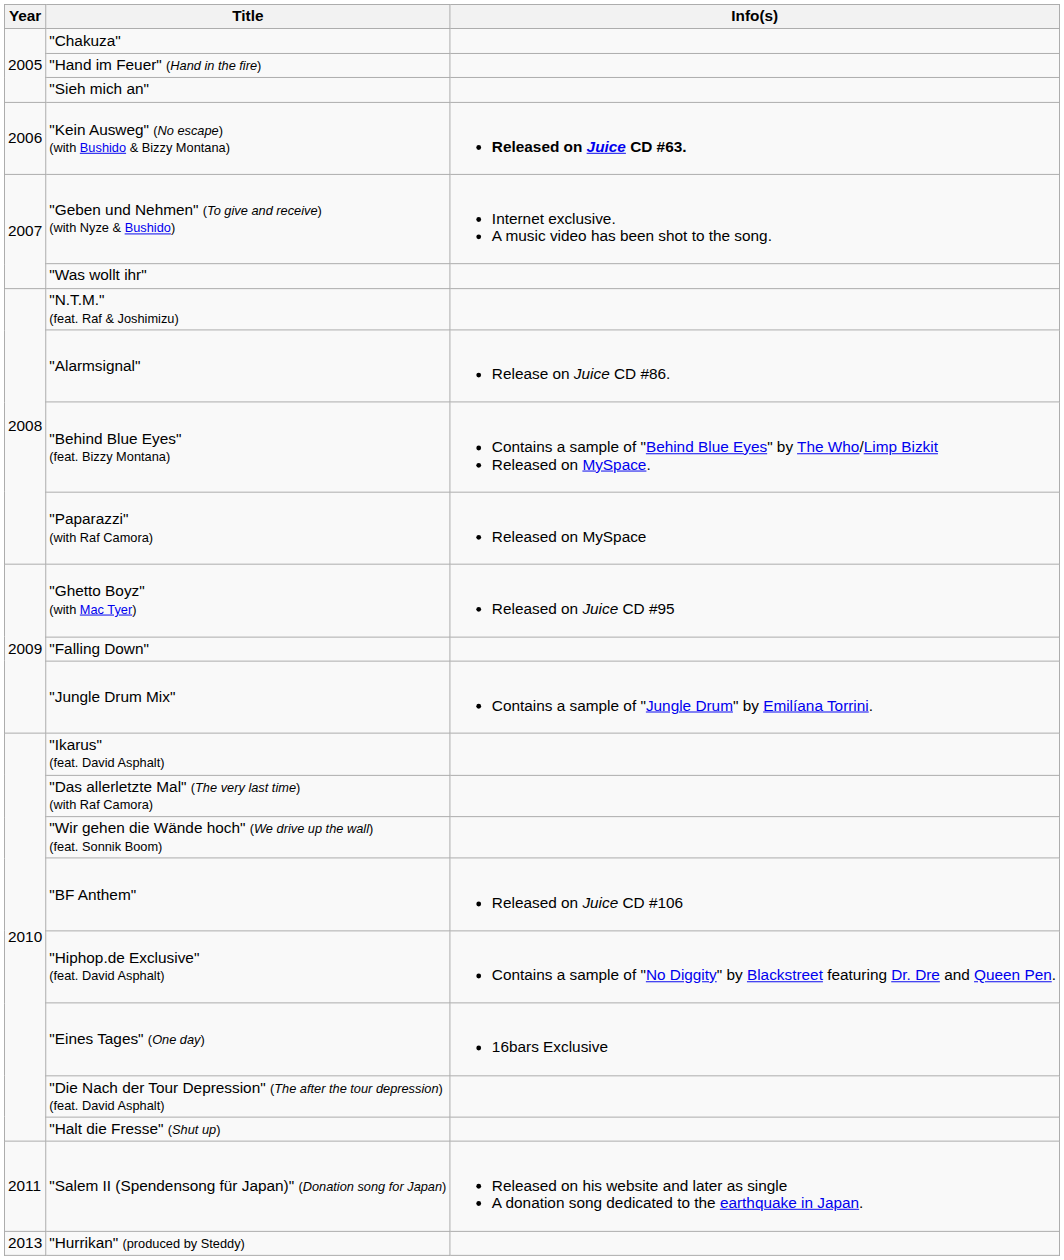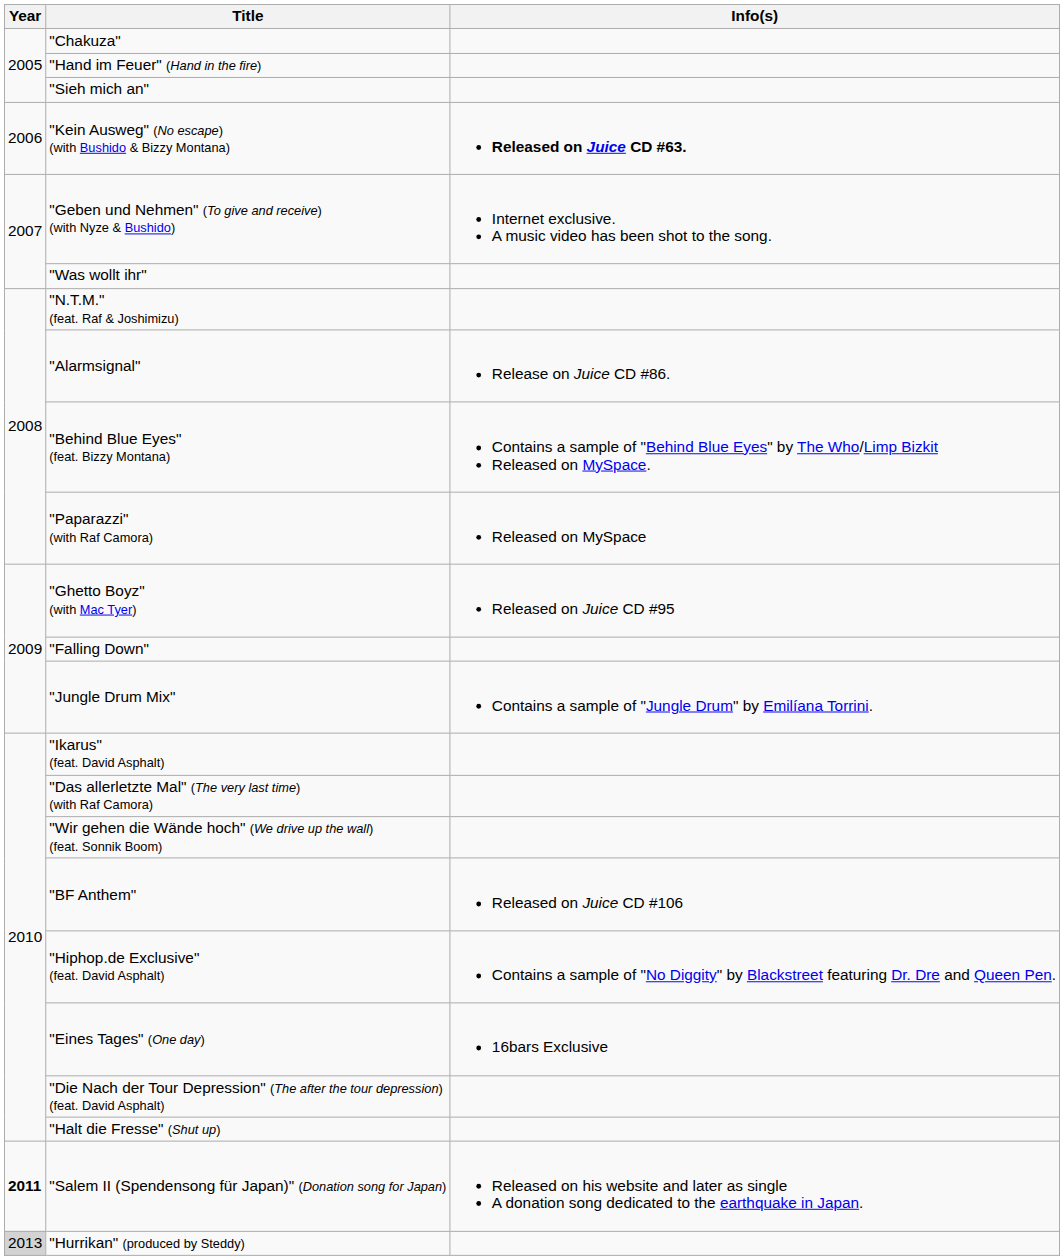(25, 1186) normal -> (25, 1186) bold
(25, 1243) no background -> (25, 1243) lightgrey background
